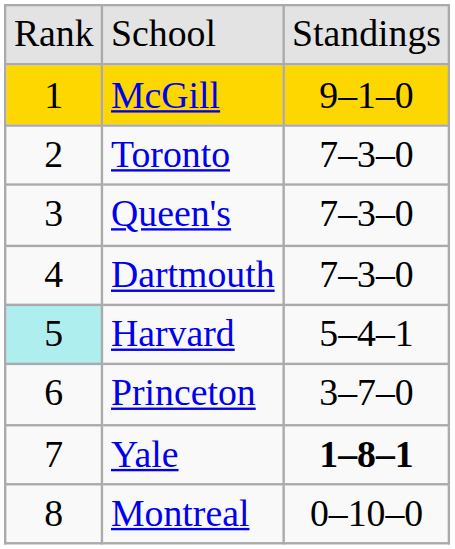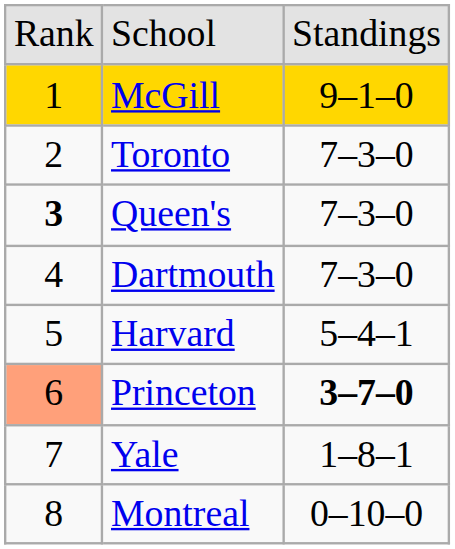(54, 214) normal -> (54, 214) bold
(54, 333) paleturquoise background -> (54, 333) no background
(54, 393) no background -> (54, 393) lightsalmon background
(367, 393) normal -> (367, 393) bold
(367, 453) bold -> (367, 453) normal
